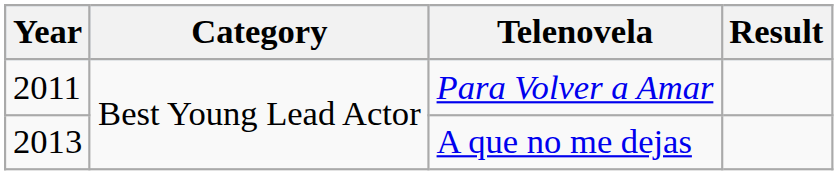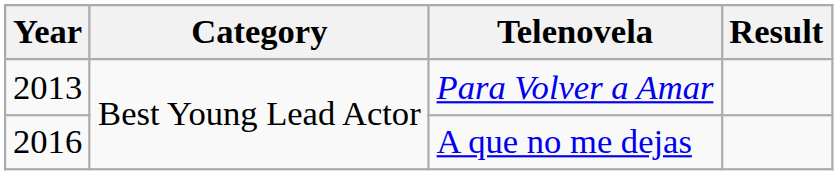(47, 86) 2011 -> (48, 86) 2013
(48, 141) 2013 -> (48, 141) 2016
